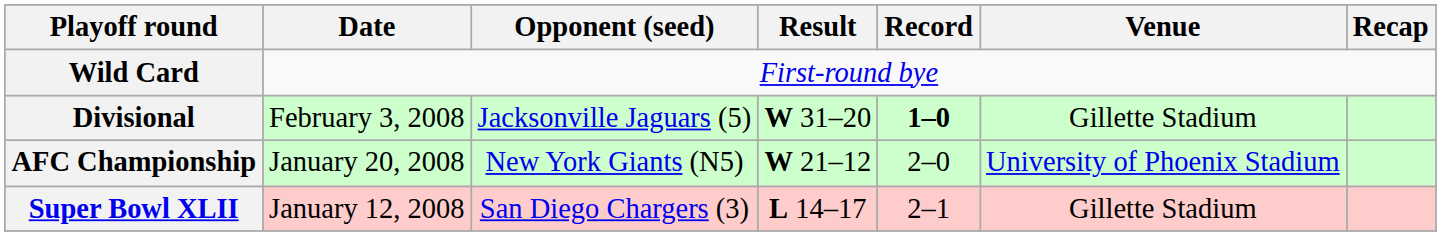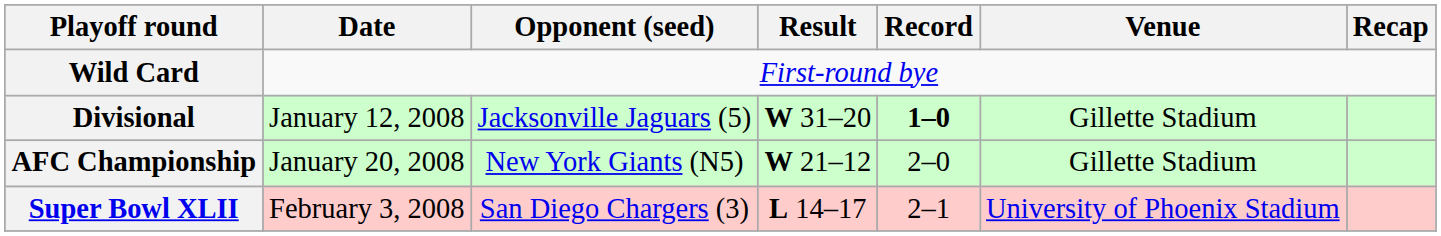(367, 117) February 3, 2008 -> (367, 117) January 12, 2008
(1163, 162) University of Phoenix Stadium -> (1163, 162) Gillette Stadium
(367, 207) January 12, 2008 -> (367, 207) February 3, 2008
(1163, 207) Gillette Stadium -> (1163, 207) University of Phoenix Stadium
